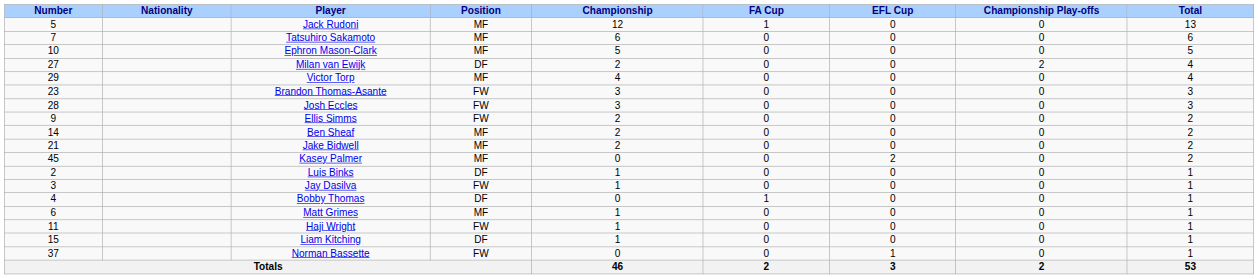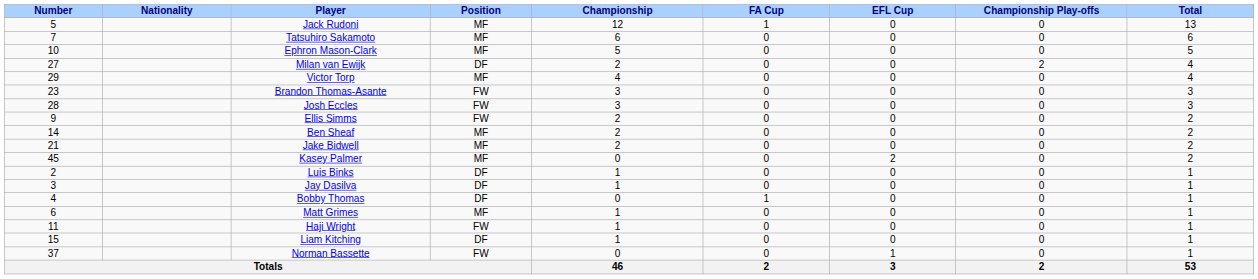(481, 186) FW -> (481, 186) DF
